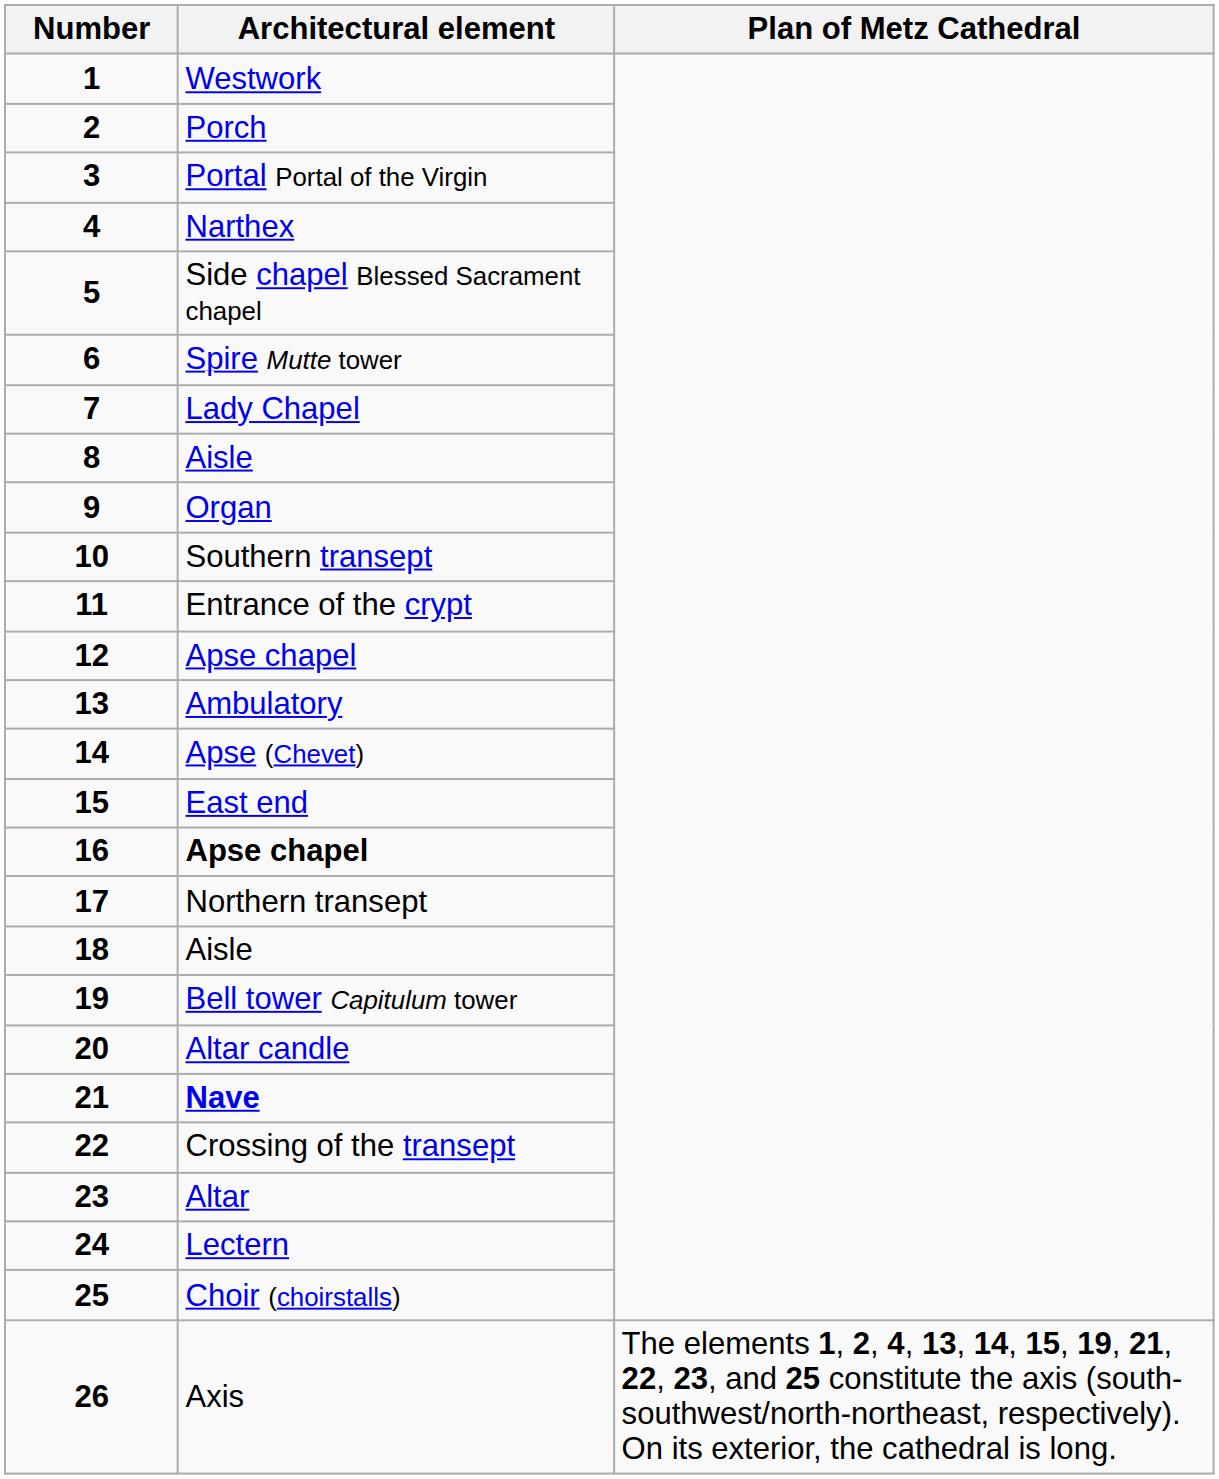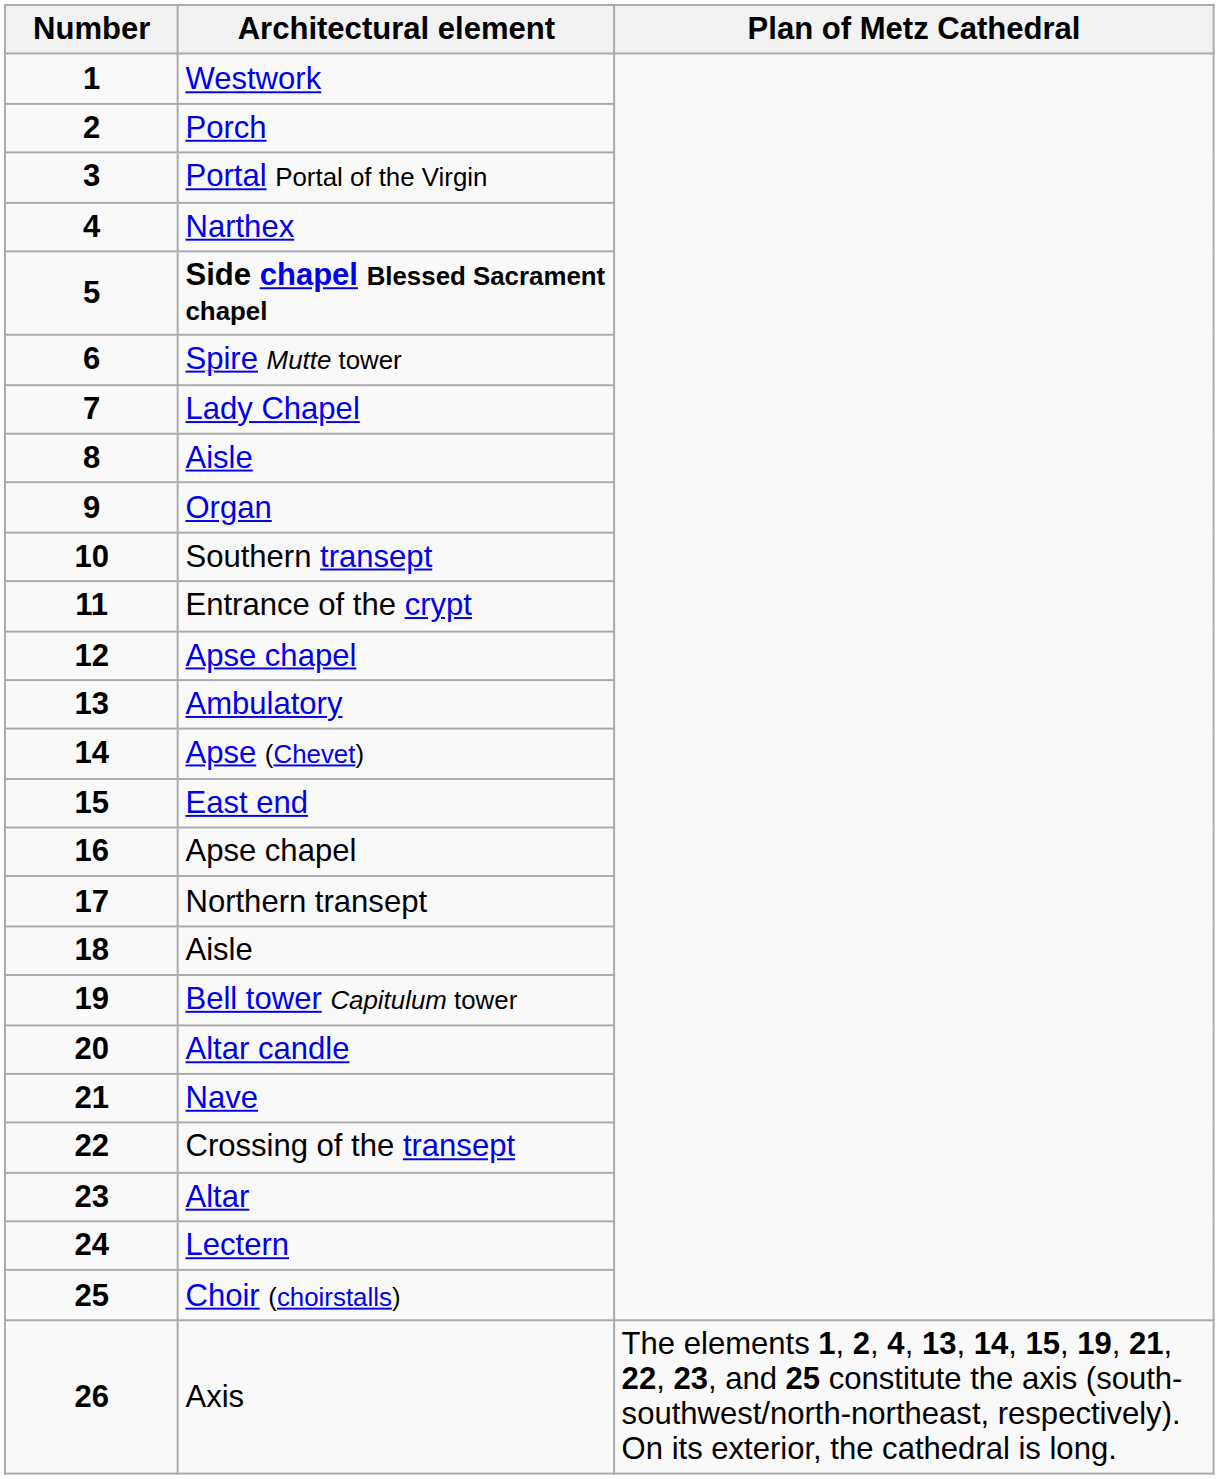(383, 292) normal -> (395, 292) bold
(277, 851) bold -> (271, 851) normal
(223, 1097) bold -> (222, 1097) normal
